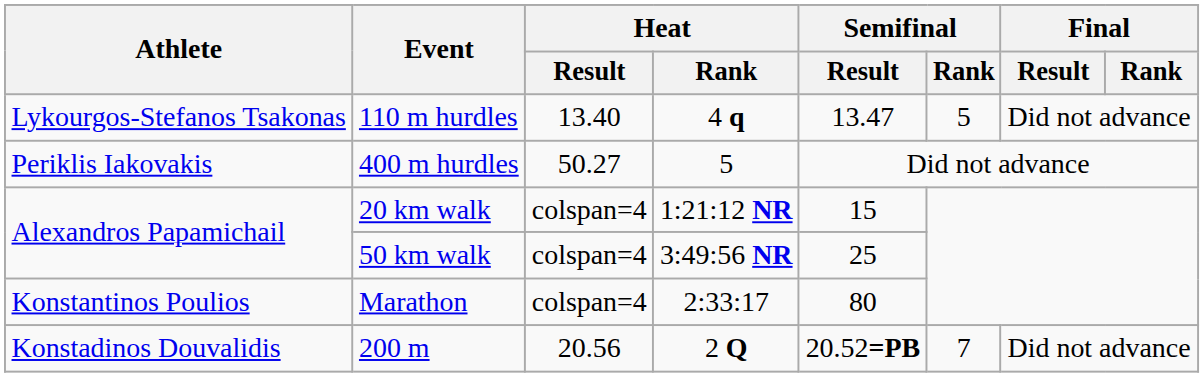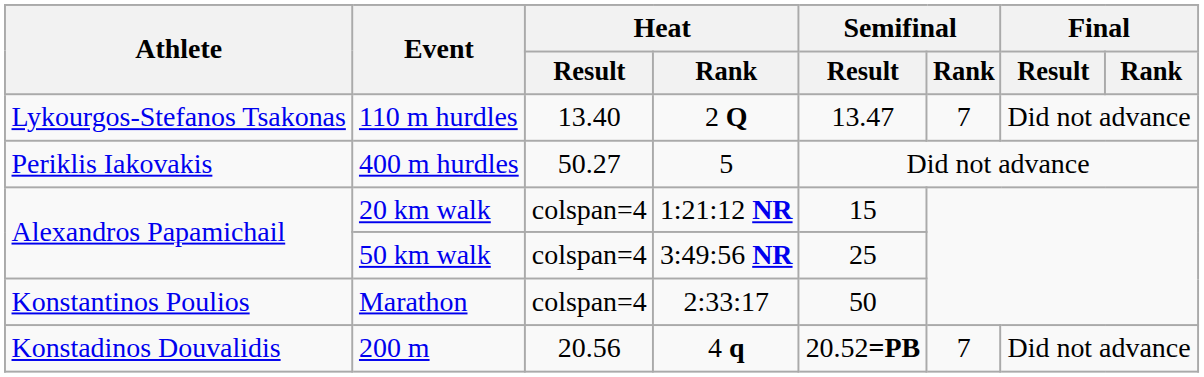(726, 117) 4 q -> (726, 117) 2 Q
(964, 117) 5 -> (964, 117) 7
(863, 301) 80 -> (863, 301) 50
(726, 347) 2 Q -> (726, 347) 4 q
